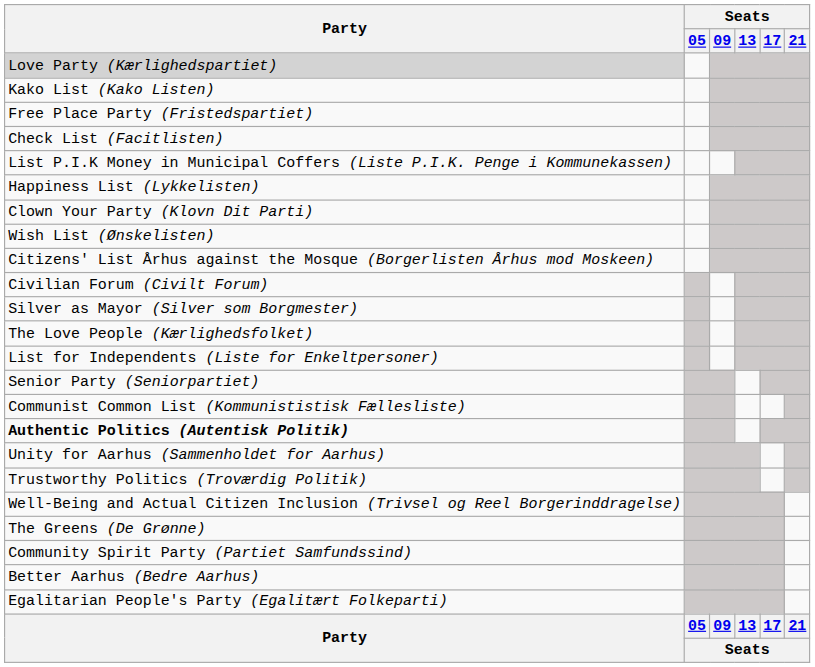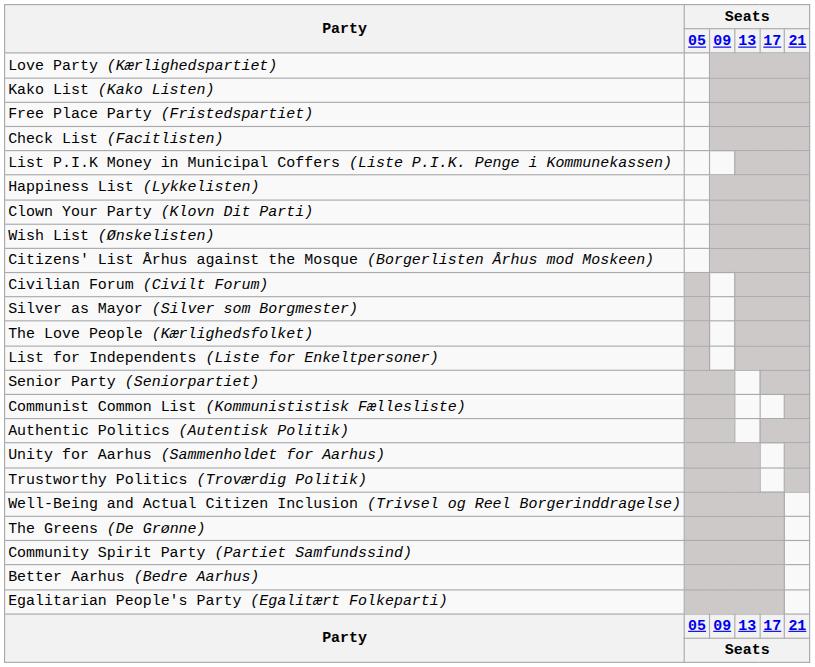(143, 65) lightgrey background -> (143, 65) no background
(179, 431) bold -> (179, 431) normal
